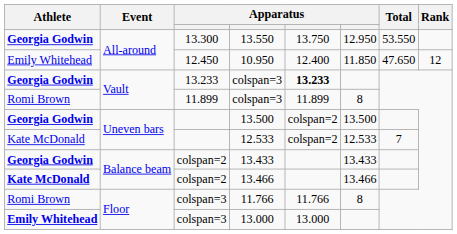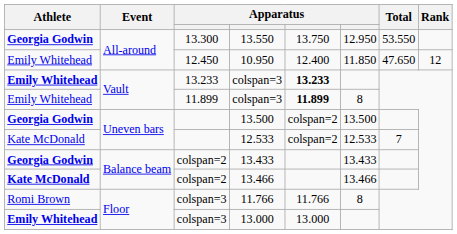(50, 80) Georgia Godwin -> (52, 80) Emily Whitehead
(39, 100) Romi Brown -> (50, 100) Emily Whitehead
(313, 100) normal -> (313, 100) bold
